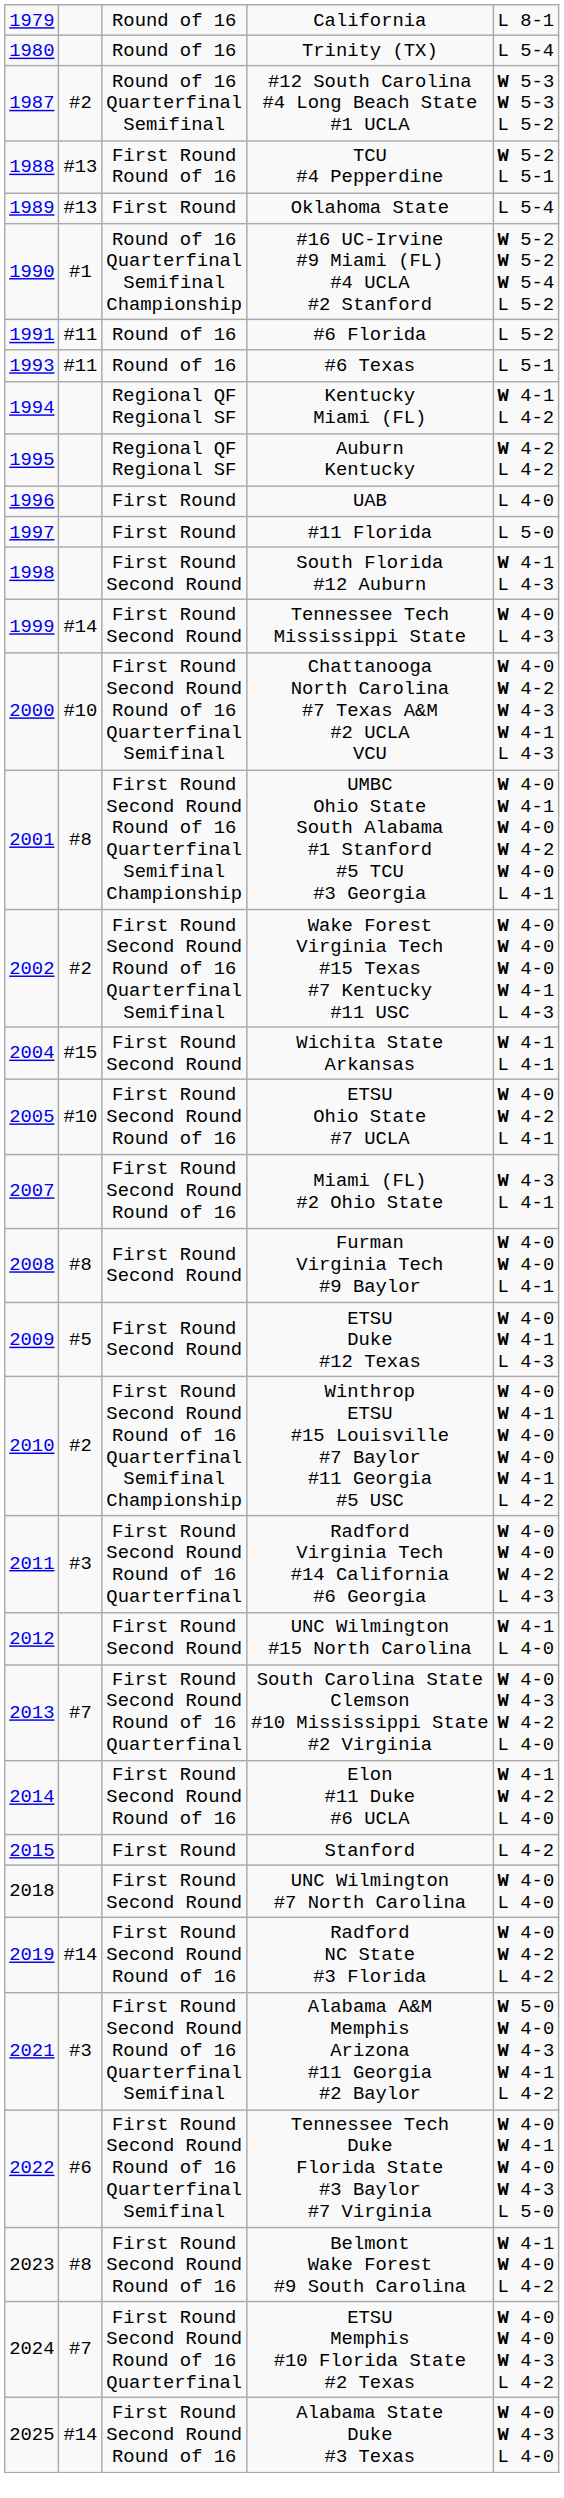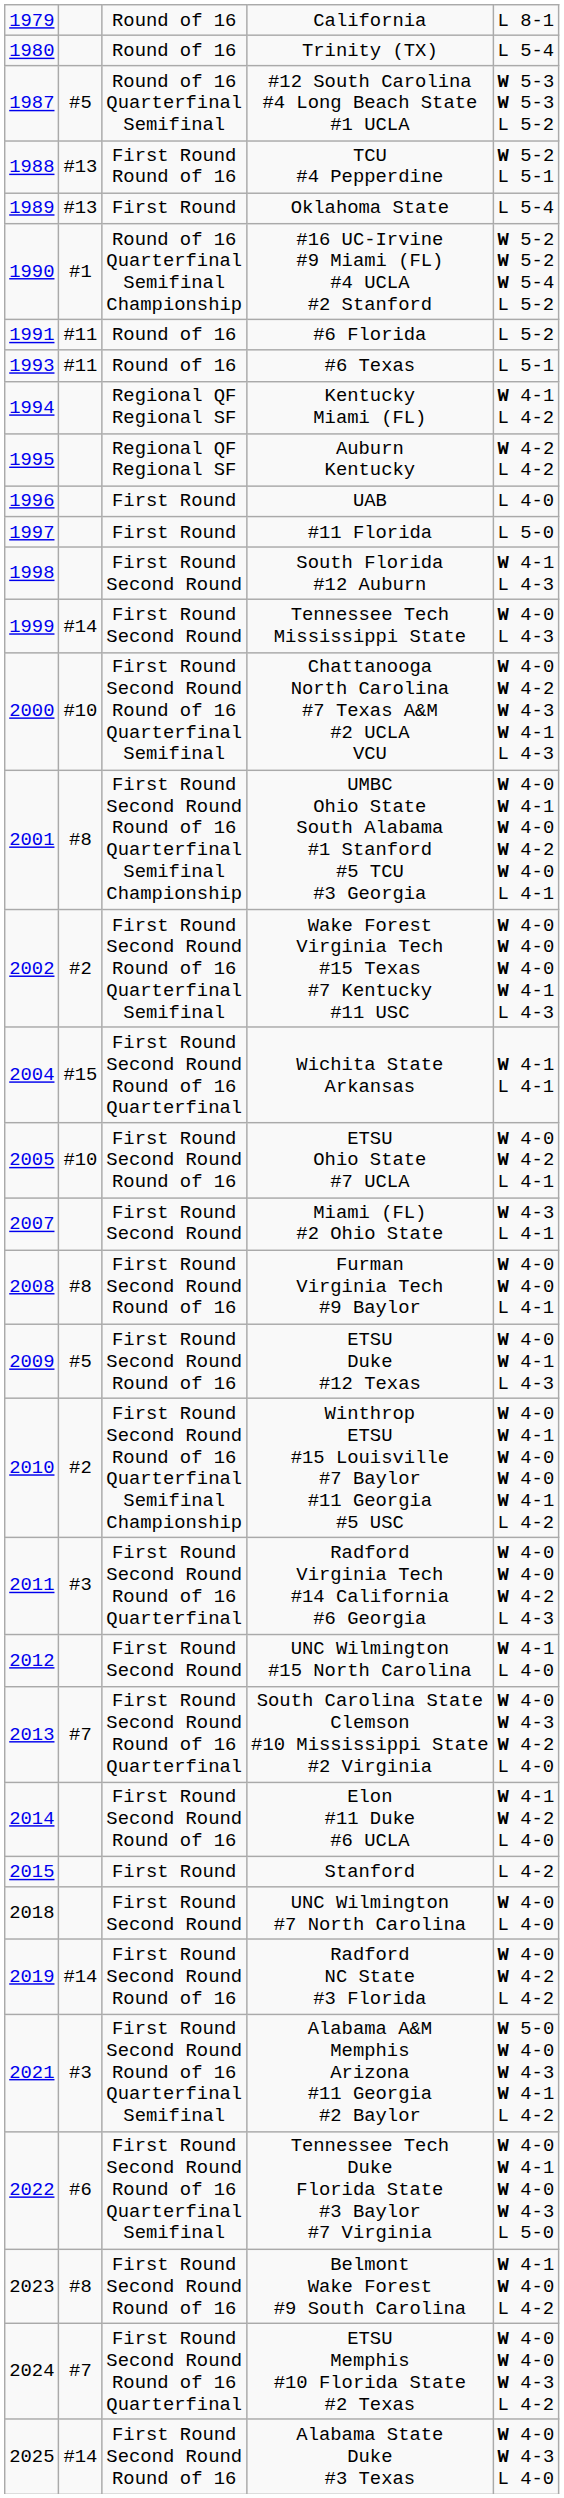(80, 103) #2 -> (80, 103) #5
(174, 1053) First Round Second Round -> (174, 1075) First Round Second Round Round of 16 Quarterfinal
(174, 1191) First Round Second Round Round of 16 -> (174, 1224) First Round Second Round
(174, 1265) First Round Second Round -> (174, 1287) First Round Second Round Round of 16
(174, 1339) First Round Second Round -> (174, 1361) First Round Second Round Round of 16
